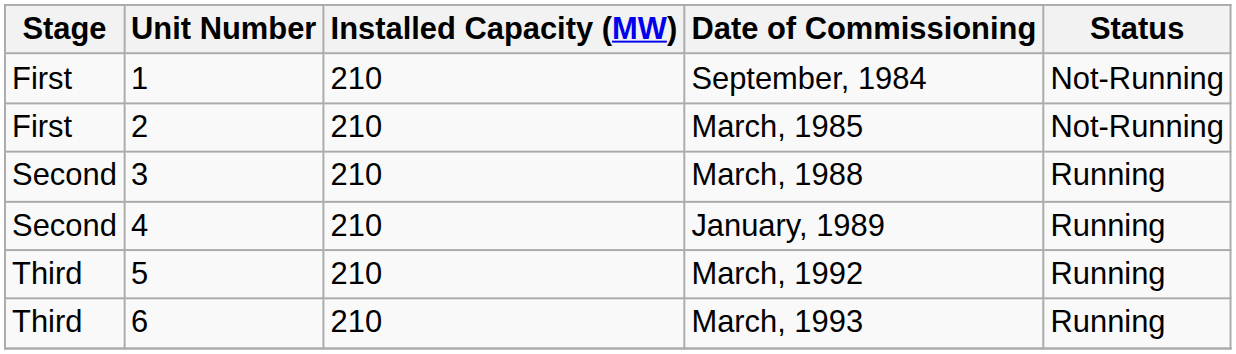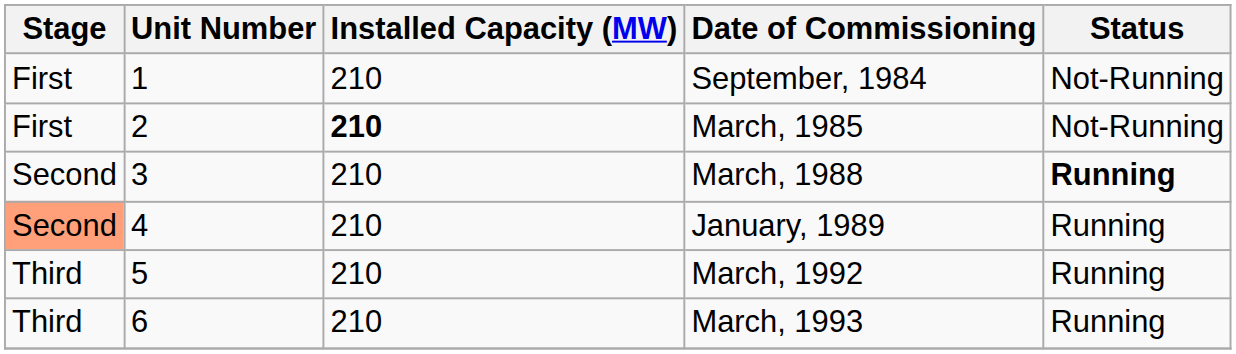(356, 126) normal -> (356, 126) bold
(1108, 175) normal -> (1113, 175) bold
(64, 224) no background -> (64, 224) lightsalmon background
